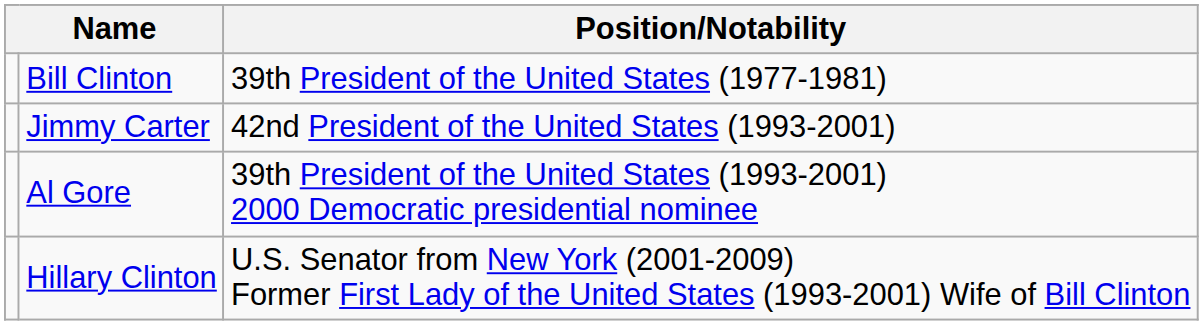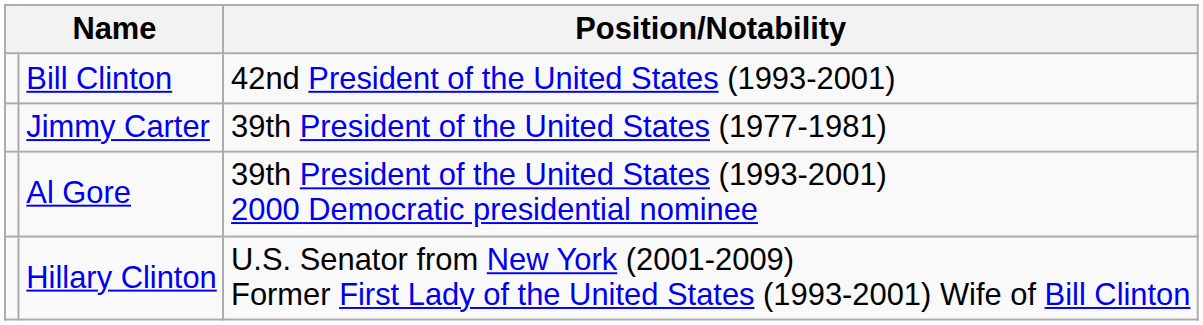(559, 77) 39th President of the United States (1977-1981) -> (563, 77) 42nd President of the United States (1993-2001)
(563, 126) 42nd President of the United States (1993-2001) -> (559, 126) 39th President of the United States (1977-1981)
